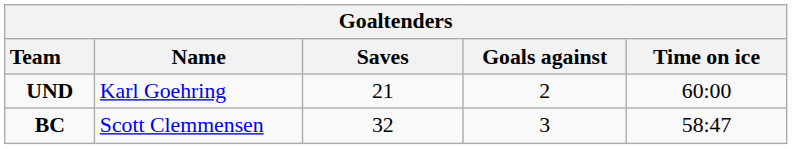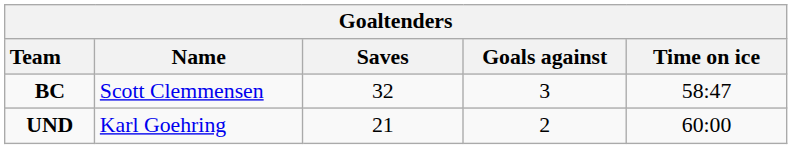rows swapped: (50, 125) <-> (50, 90)
